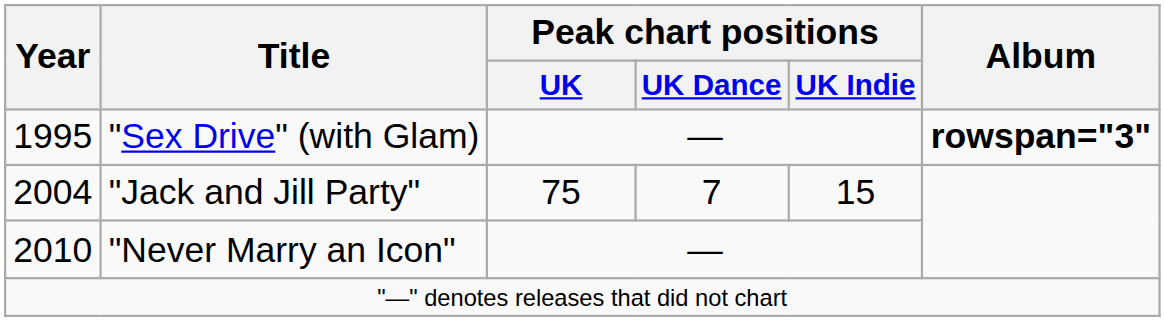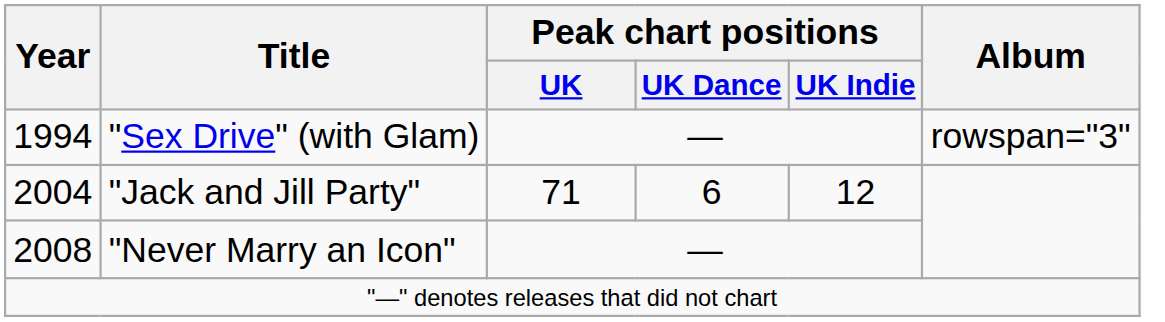(53, 136) 1995 -> (53, 136) 1994
(1041, 136) bold -> (1031, 136) normal
(561, 192) 75 -> (561, 192) 71
(712, 192) 7 -> (712, 192) 6
(856, 192) 15 -> (856, 192) 12
(53, 248) 2010 -> (53, 248) 2008
